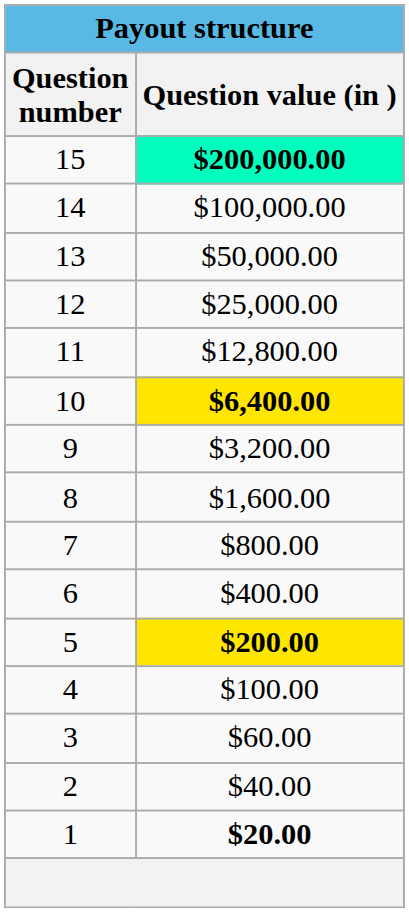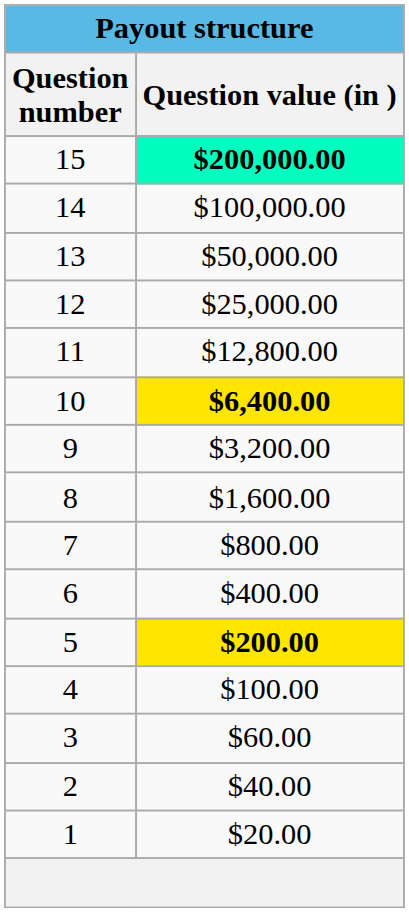(270, 834) bold -> (270, 834) normal
